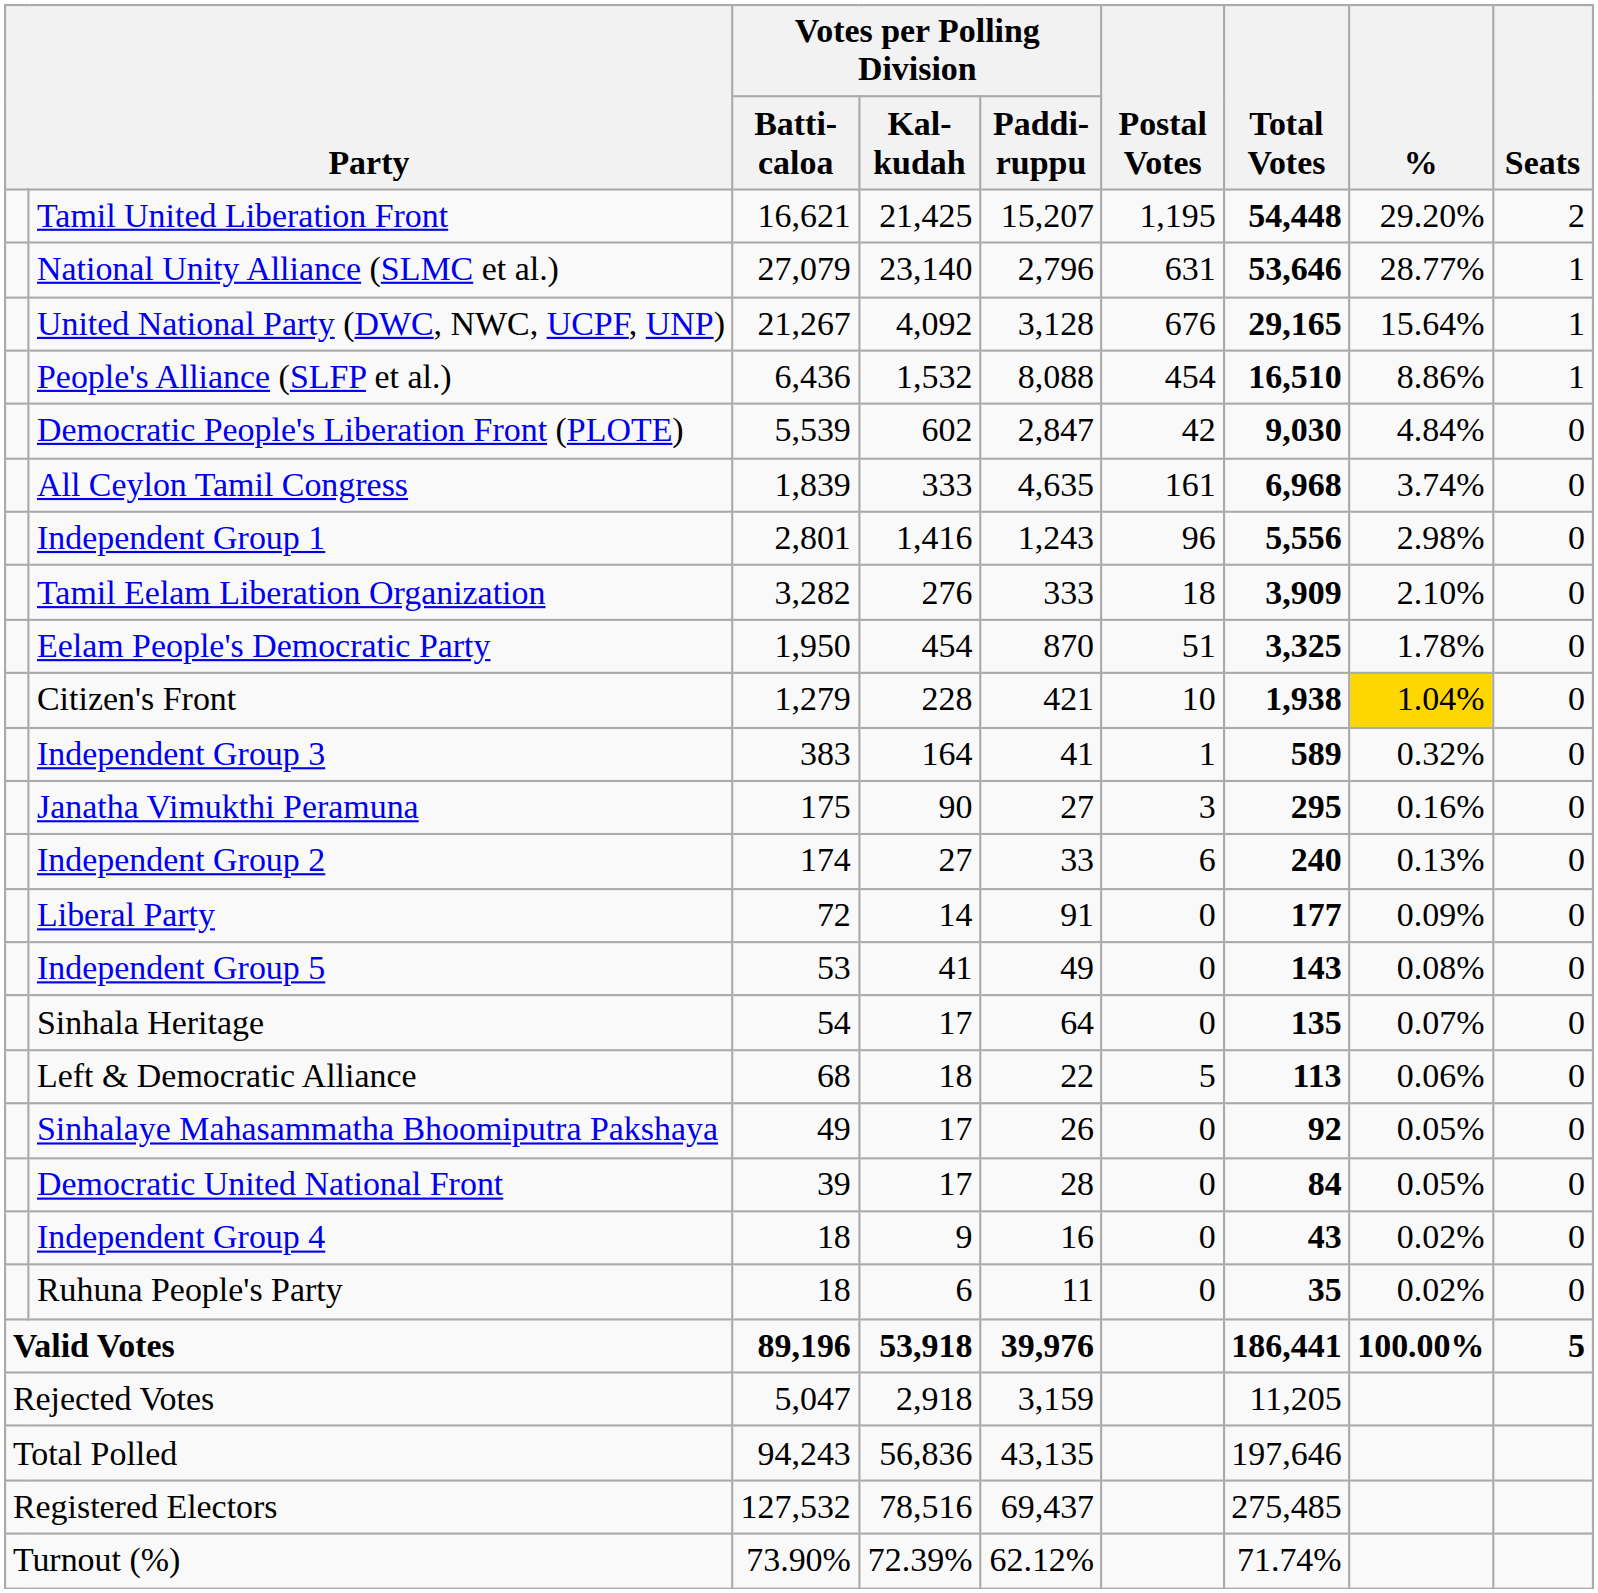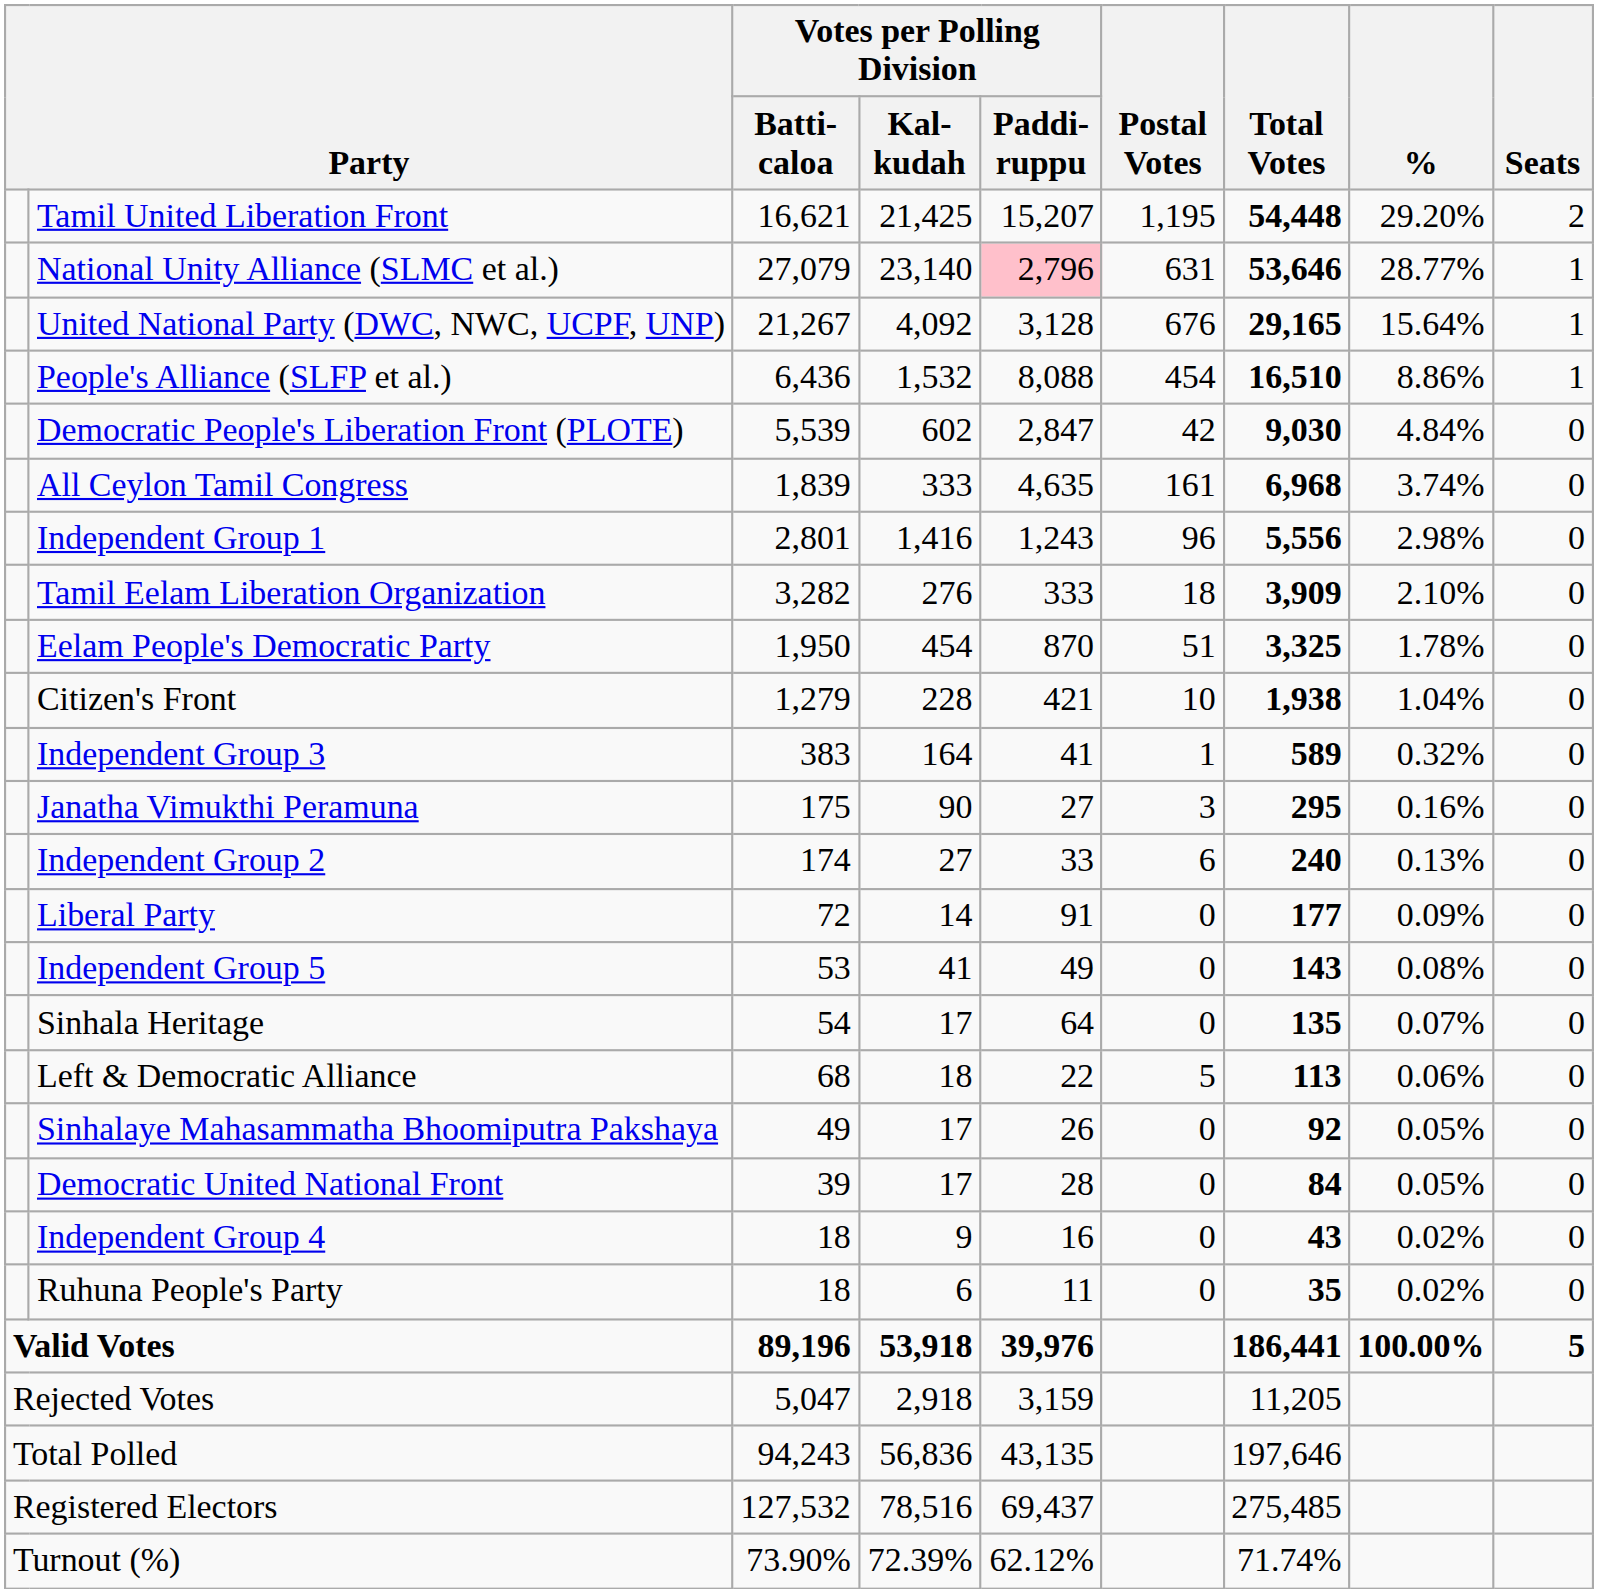(1056, 269) no background -> (1056, 269) pink background
(1441, 699) gold background -> (1441, 699) no background
